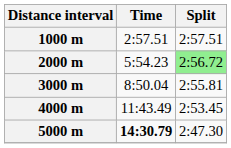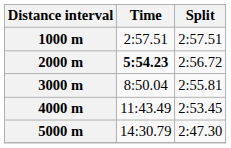(146, 62) normal -> (146, 62) bold
(201, 62) lightgreen background -> (200, 62) no background
(146, 131) bold -> (146, 131) normal
